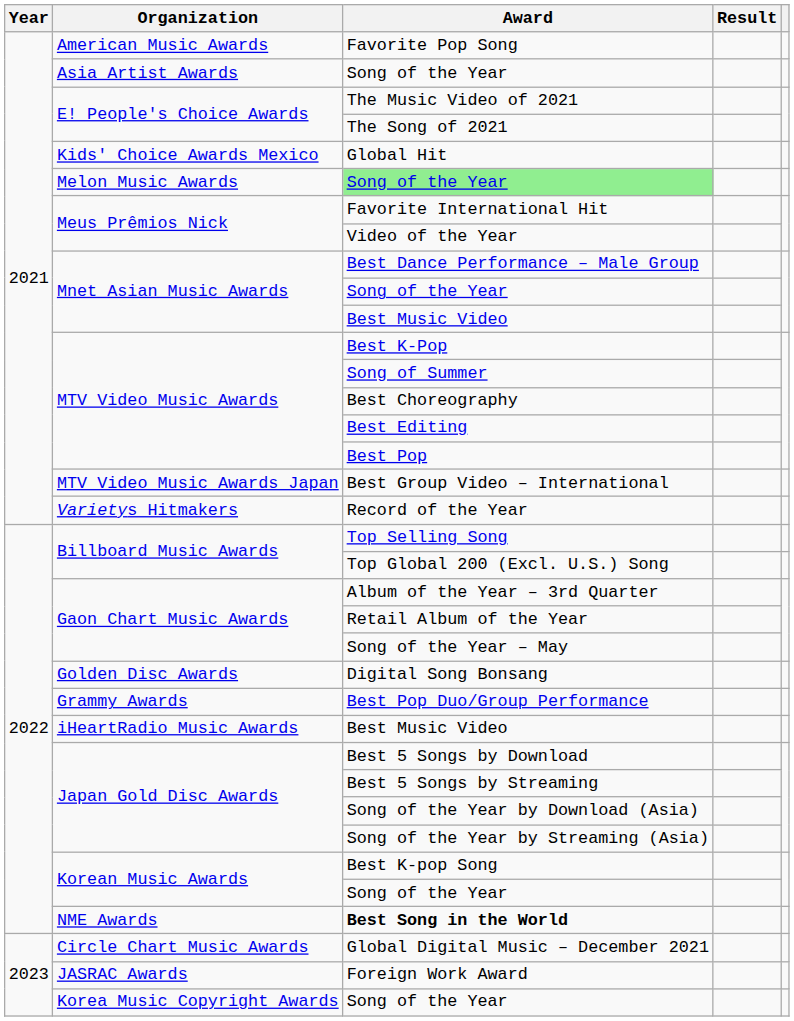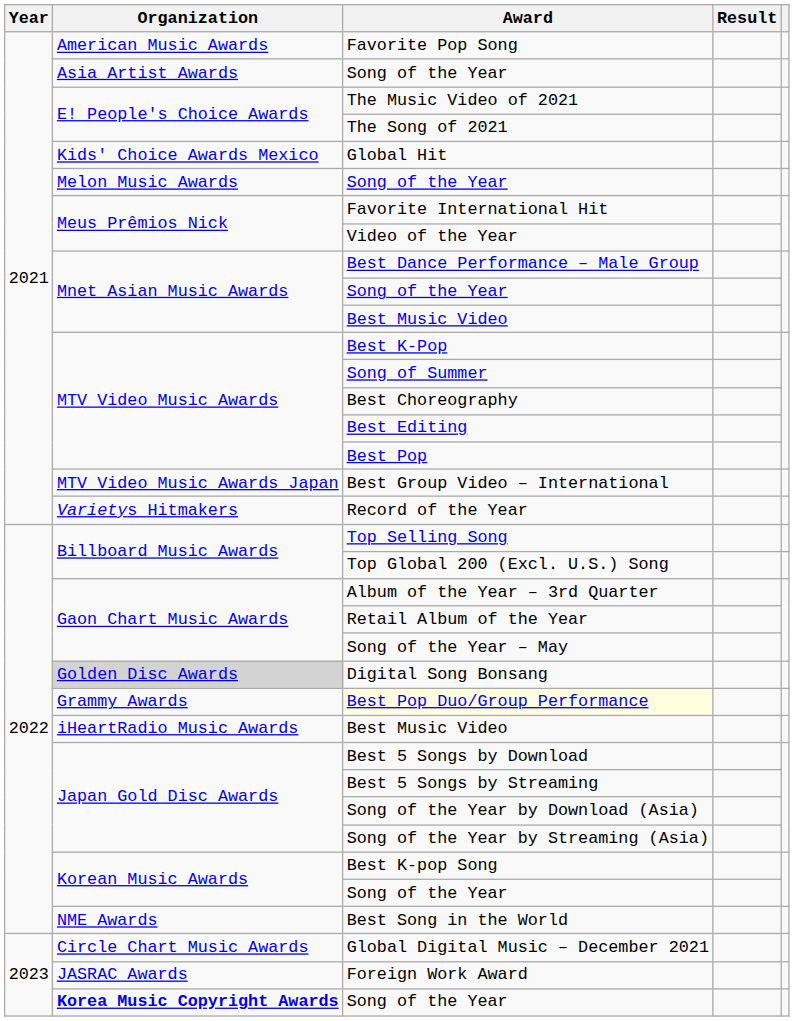(427, 182) lightgreen background -> (427, 182) no background
(147, 674) no background -> (147, 674) lightgrey background
(498, 702) no background -> (498, 702) lightyellow background
(457, 920) bold -> (457, 920) normal
(198, 1002) normal -> (198, 1002) bold
